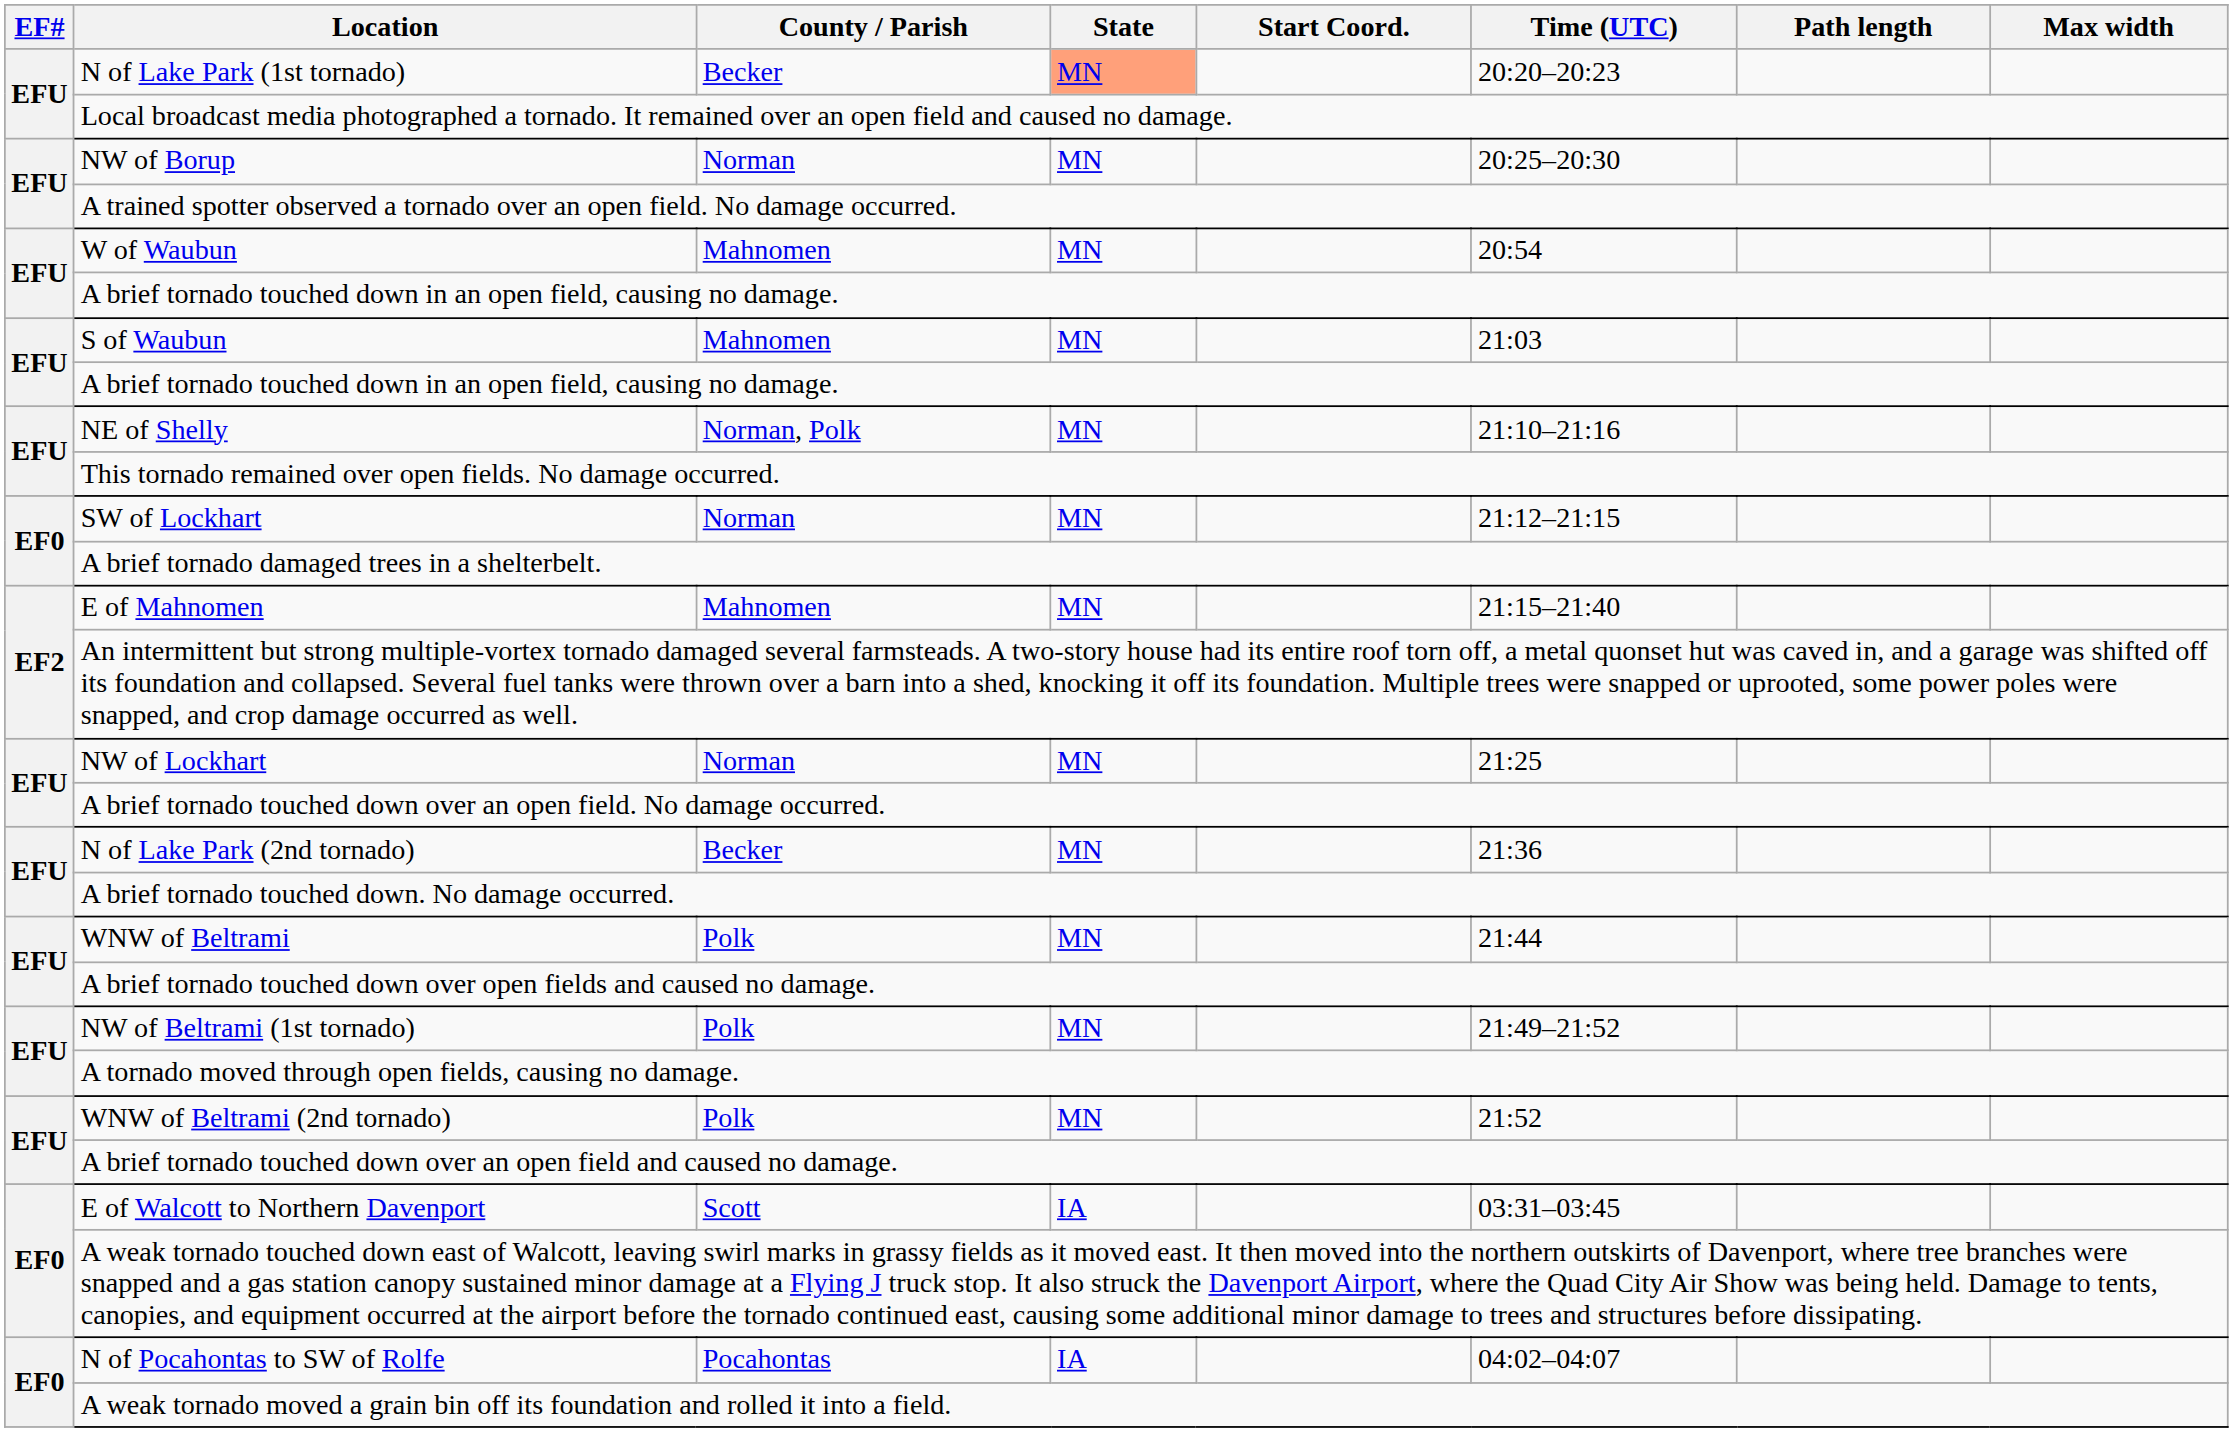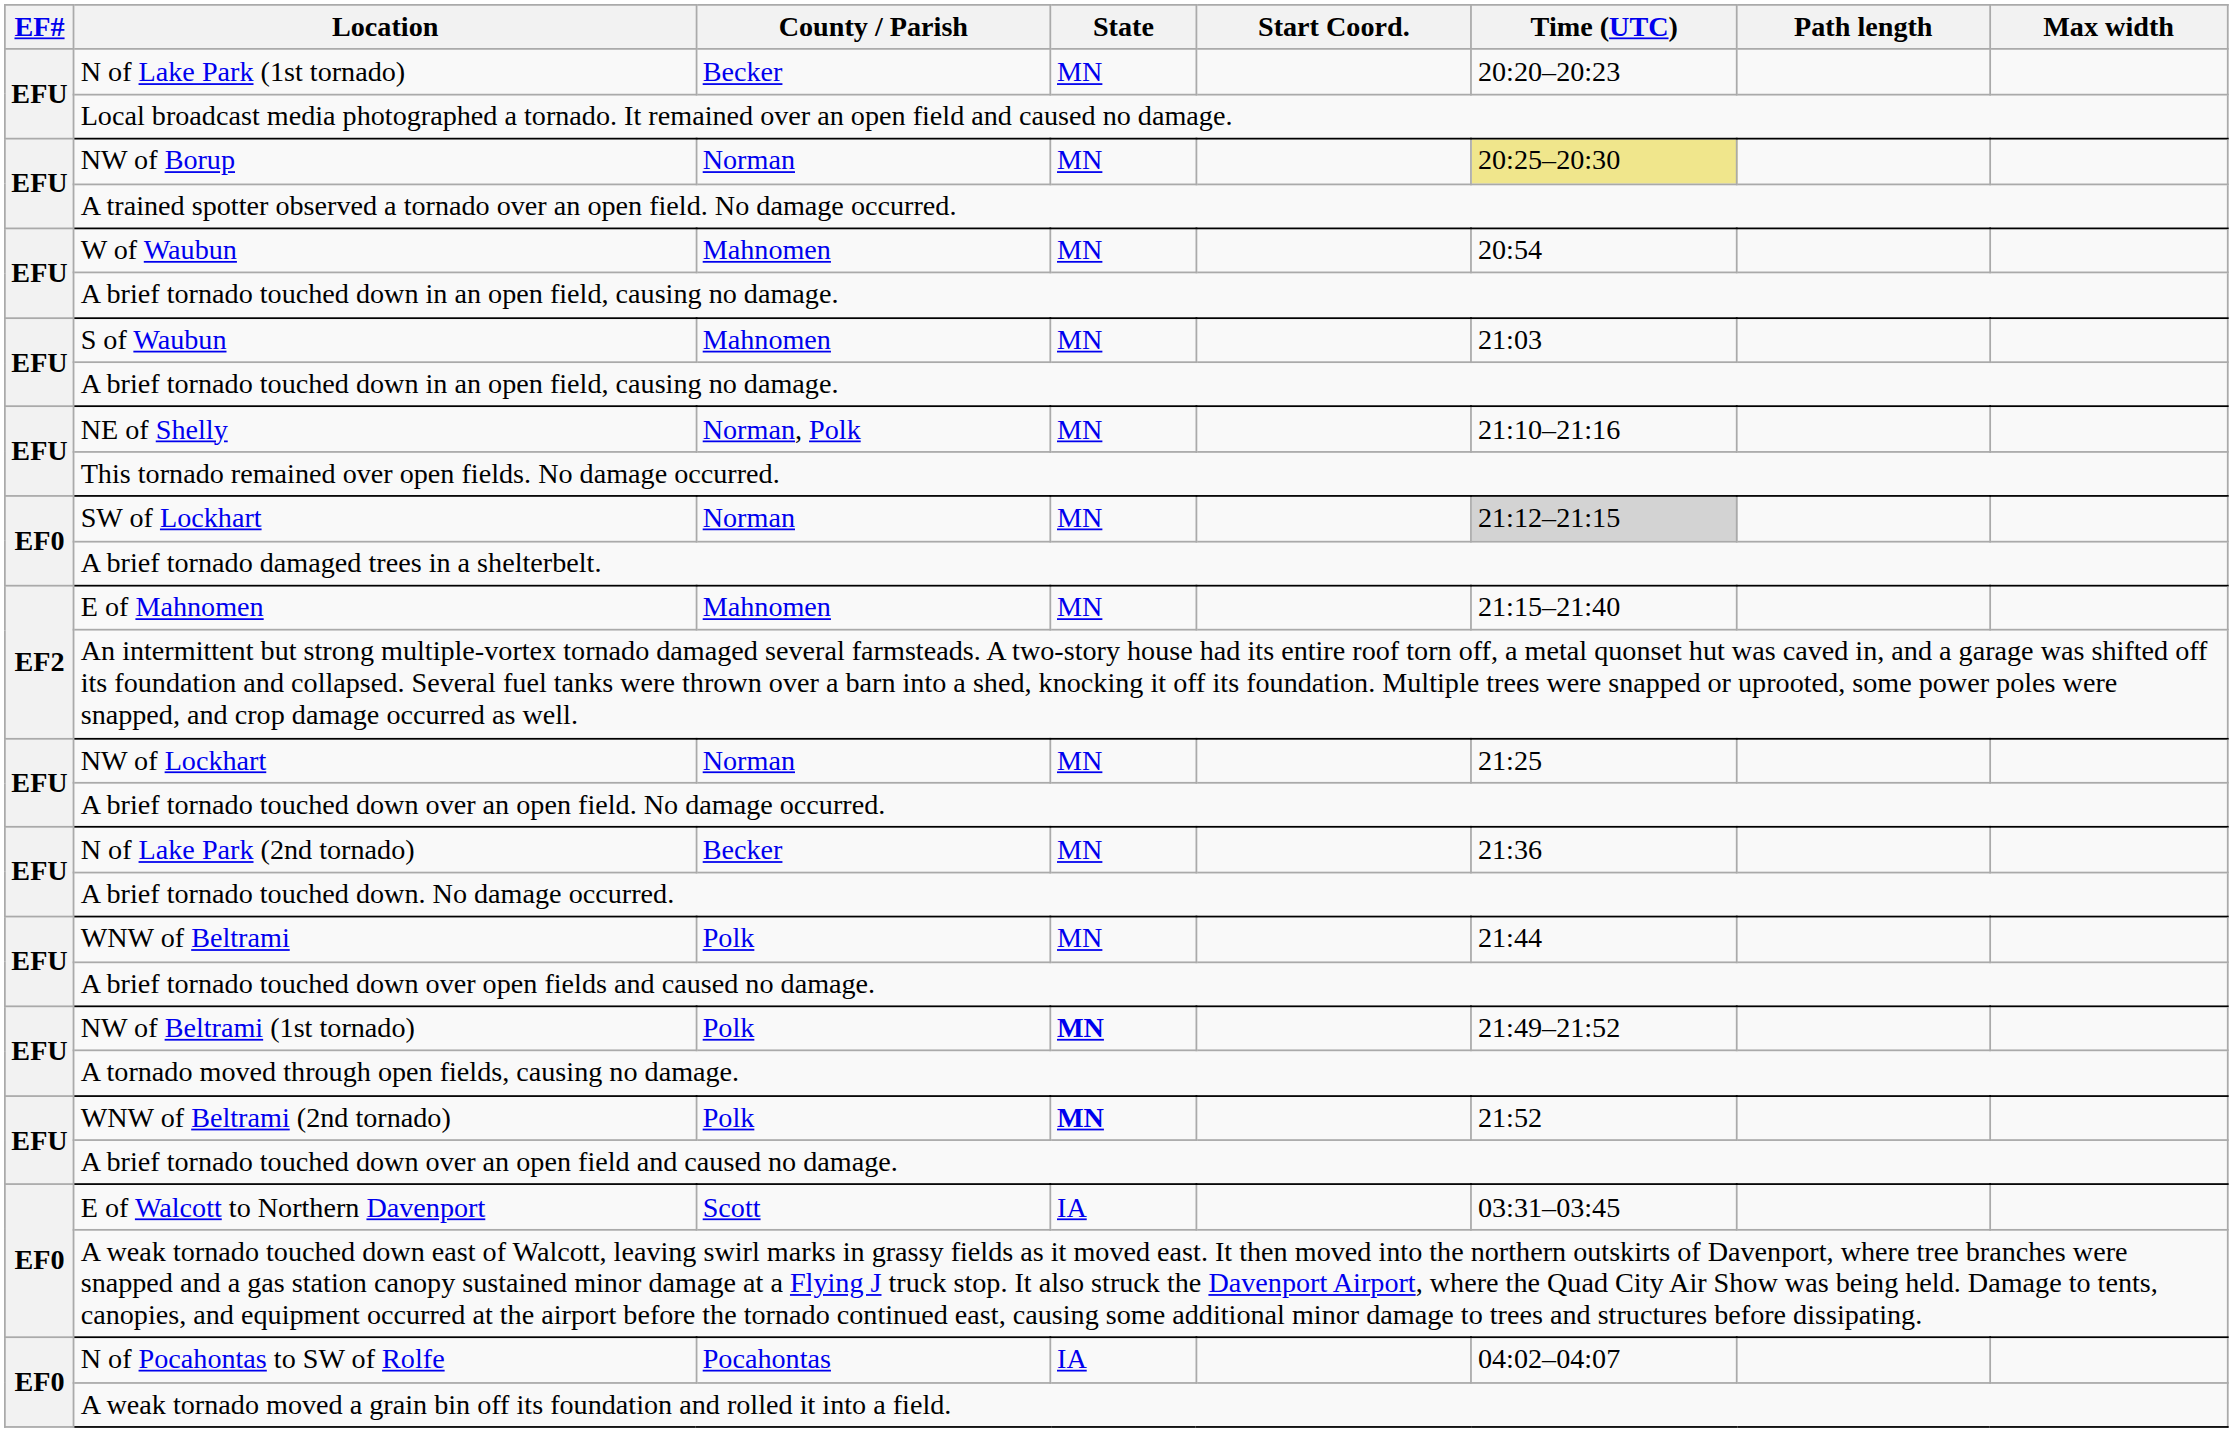(1080, 71) lightsalmon background -> (1080, 71) no background
(1549, 160) no background -> (1549, 160) khaki background
(1549, 518) no background -> (1549, 518) lightgrey background
(1080, 1028) normal -> (1080, 1028) bold
(1080, 1117) normal -> (1080, 1117) bold
